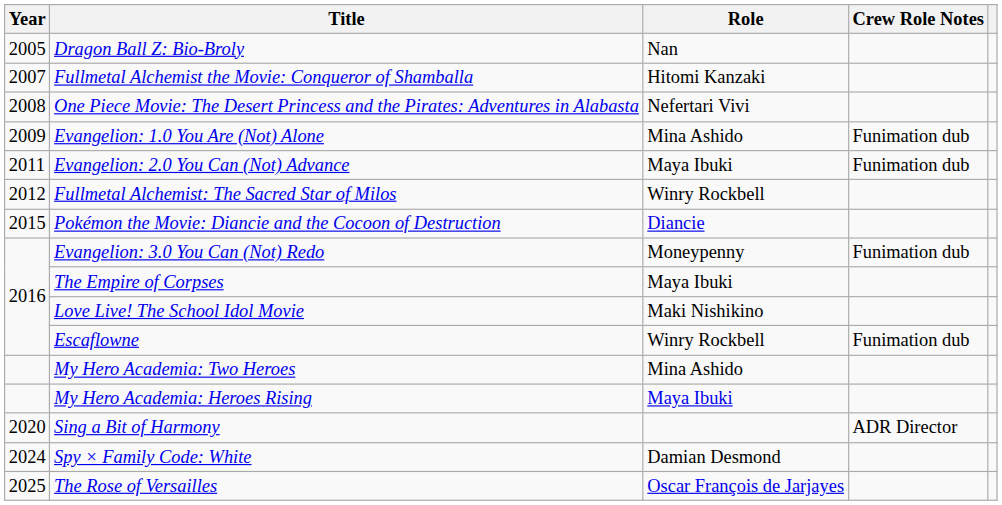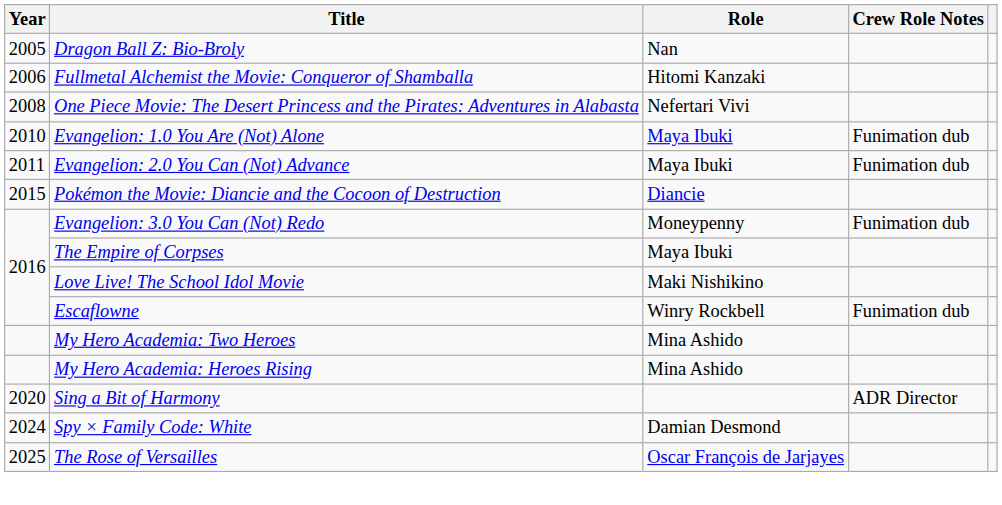(27, 77) 2007 -> (27, 77) 2006
(27, 135) 2009 -> (27, 135) 2010
(695, 135) Mina Ashido -> (690, 135) Maya Ibuki
- row: (225, 194)
(690, 398) Maya Ibuki -> (695, 369) Mina Ashido
